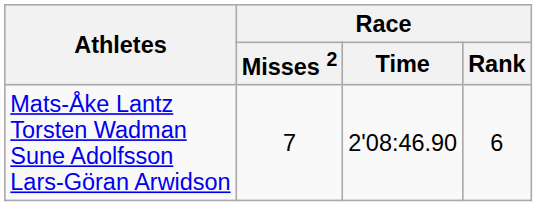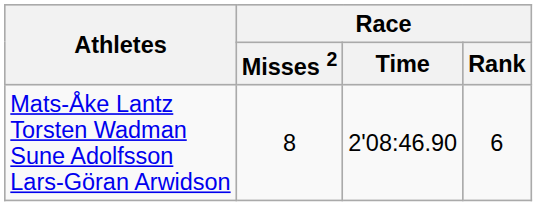(289, 143) 7 -> (289, 143) 8
